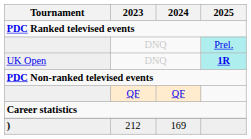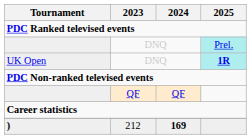(178, 126) normal -> (178, 126) bold
